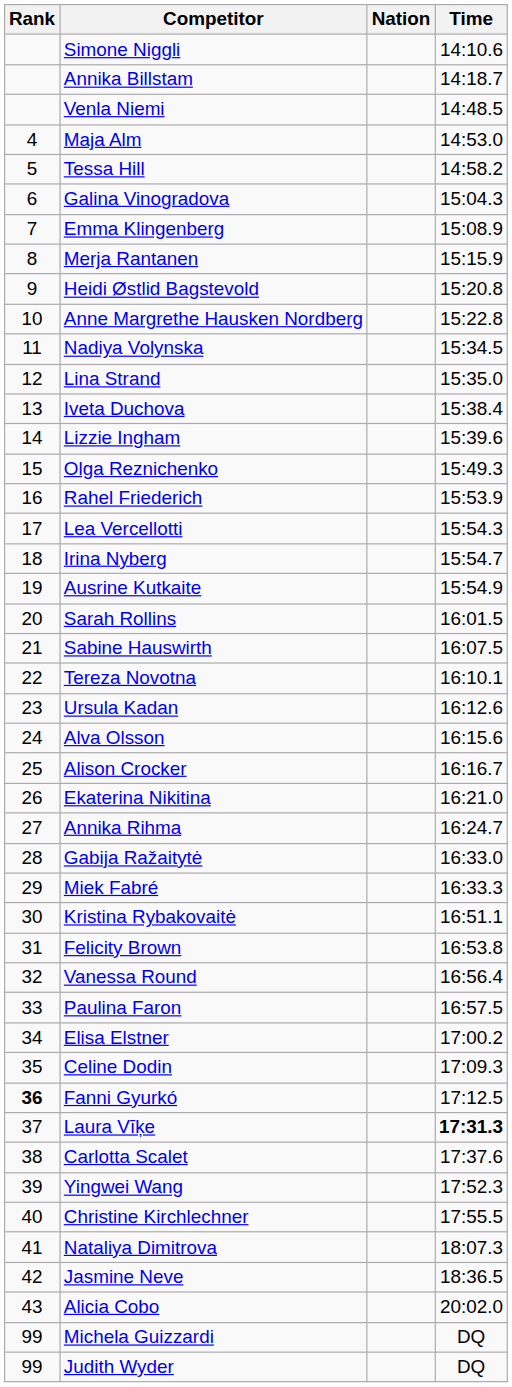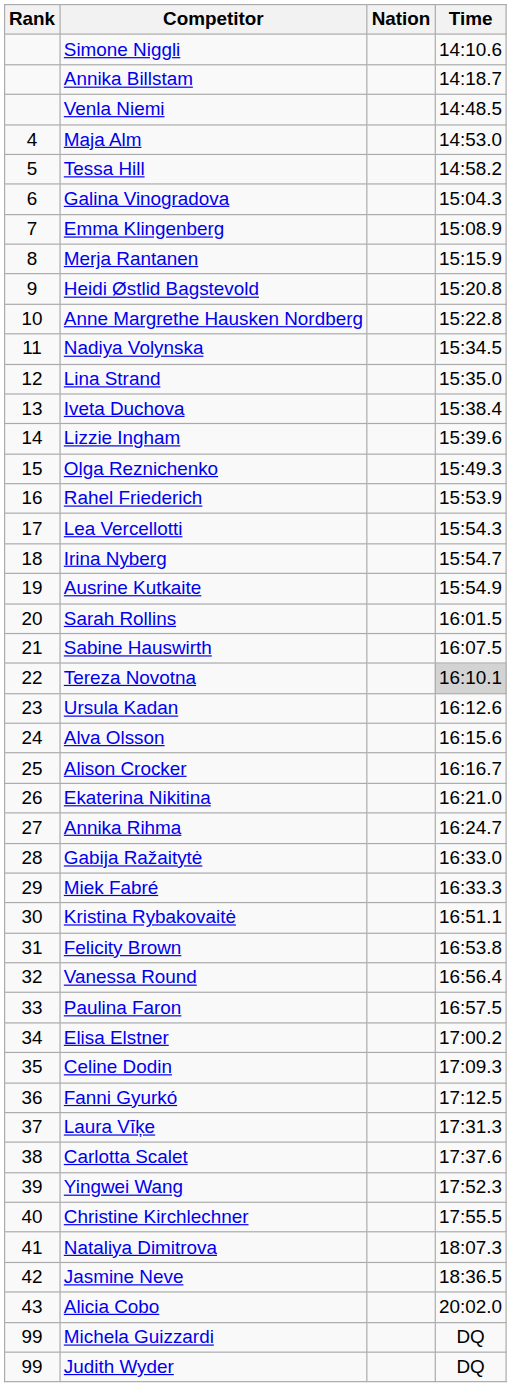(472, 678) no background -> (471, 678) lightgrey background
(32, 1097) bold -> (32, 1097) normal
(471, 1127) bold -> (471, 1127) normal
